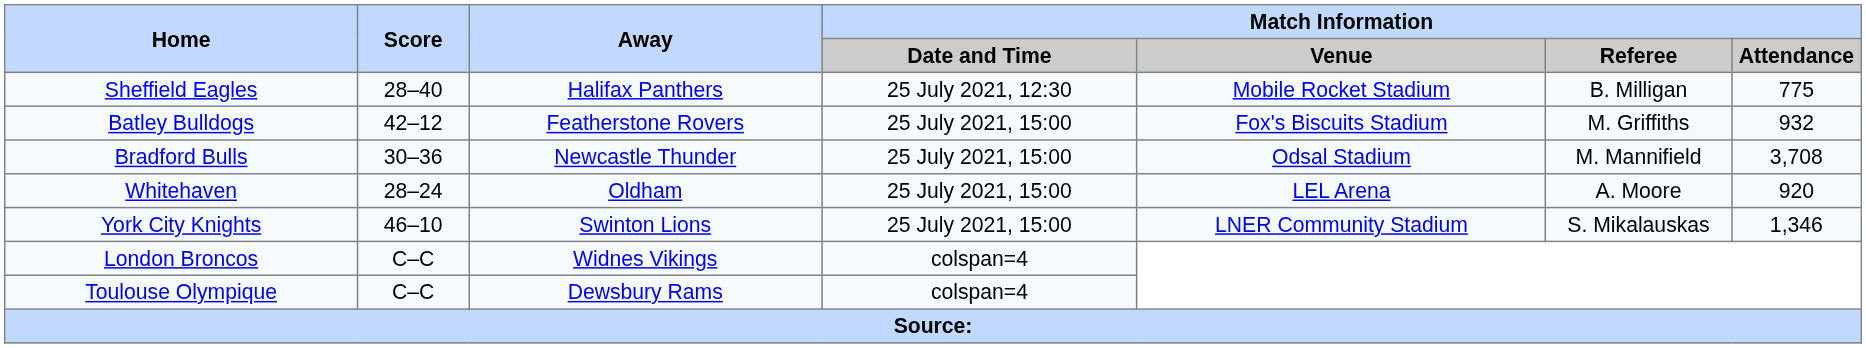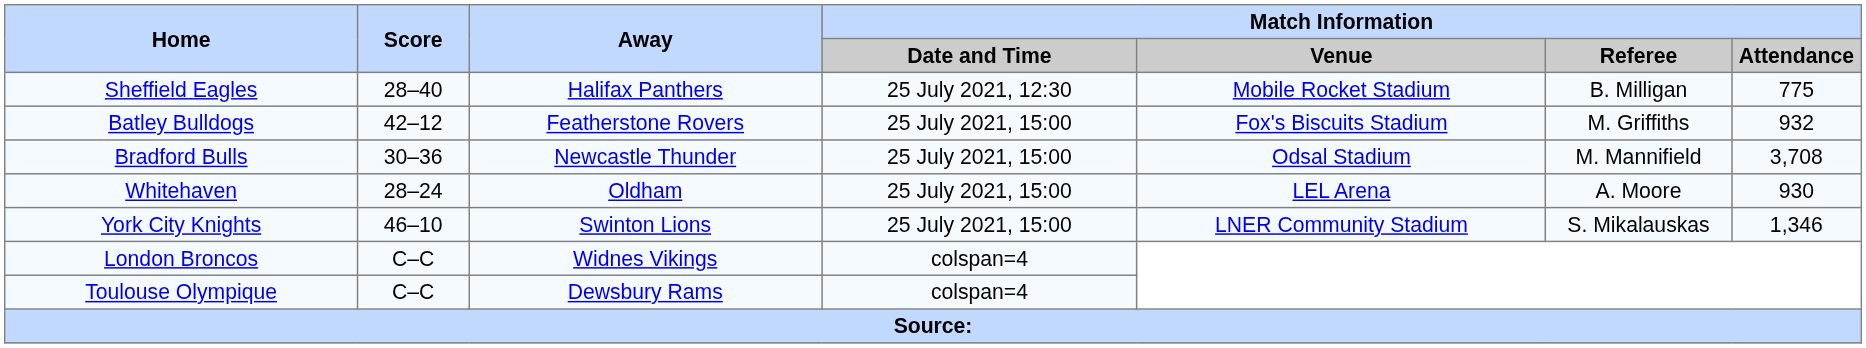(1796, 191) 920 -> (1796, 191) 930
